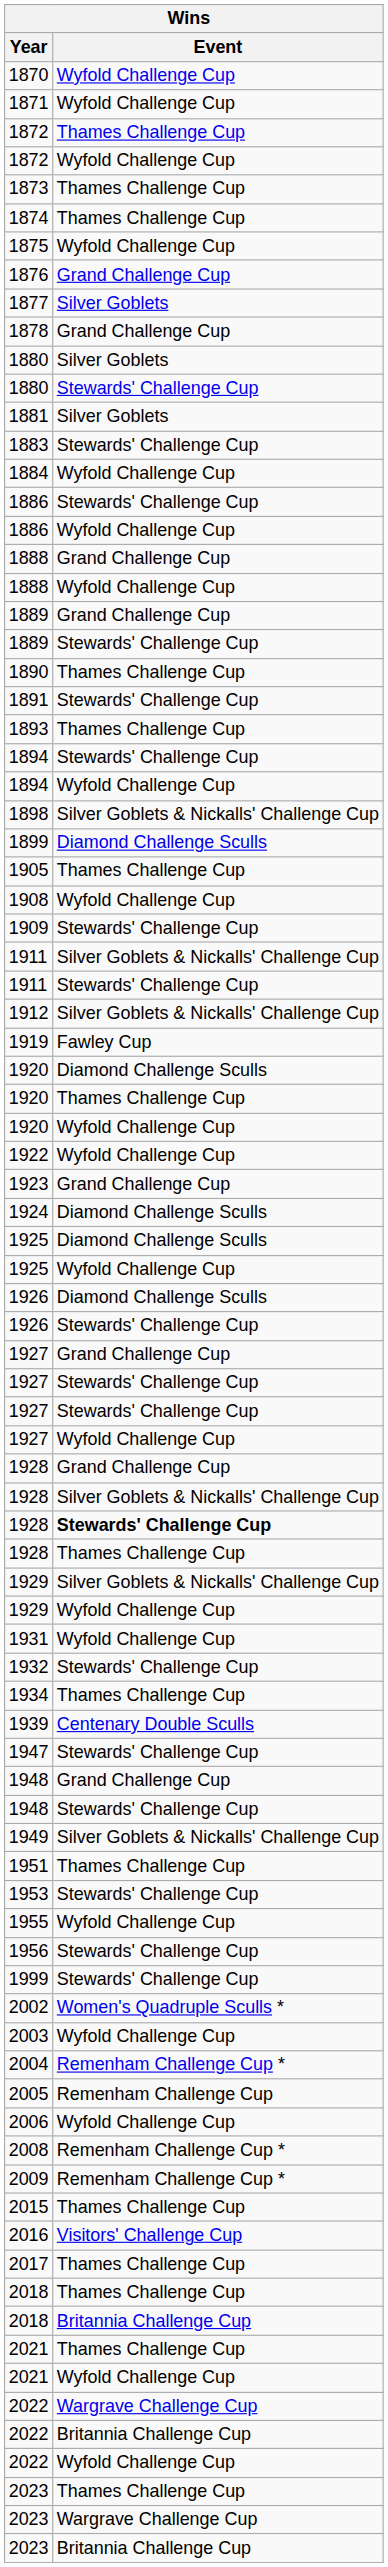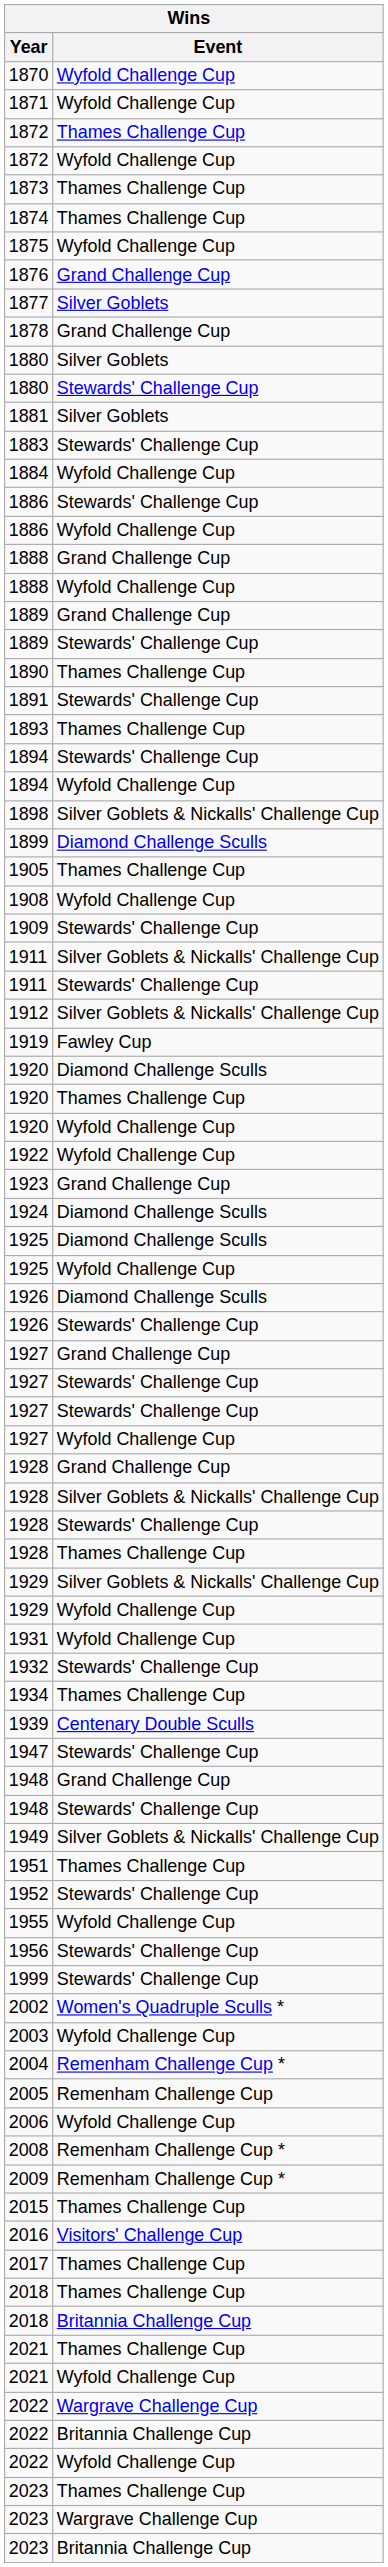(164, 1524) bold -> (158, 1524) normal
(29, 1894) 1953 -> (29, 1894) 1952
